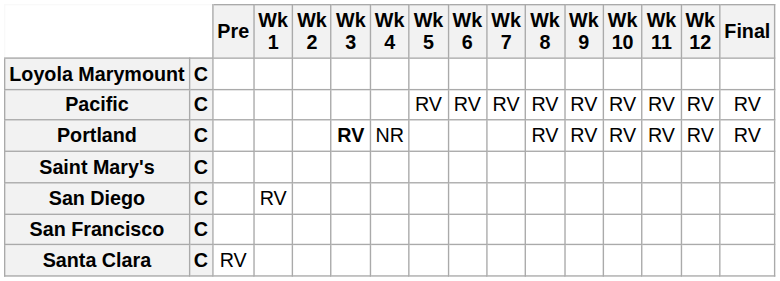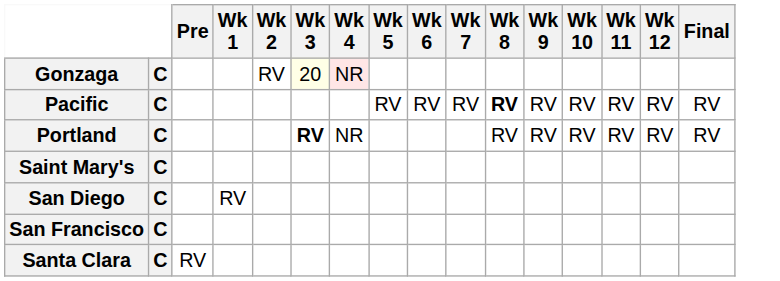+ row: (77, 74)
- row: (97, 74)
(545, 105) normal -> (504, 105) bold
